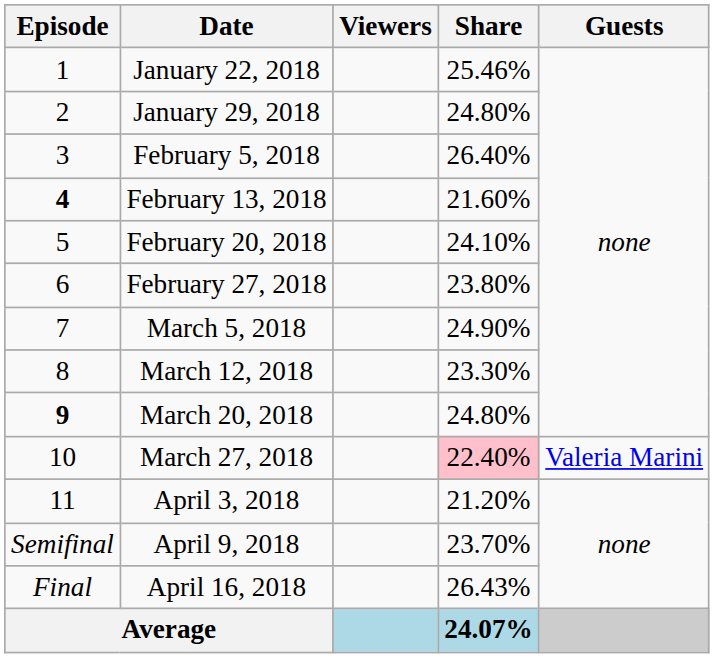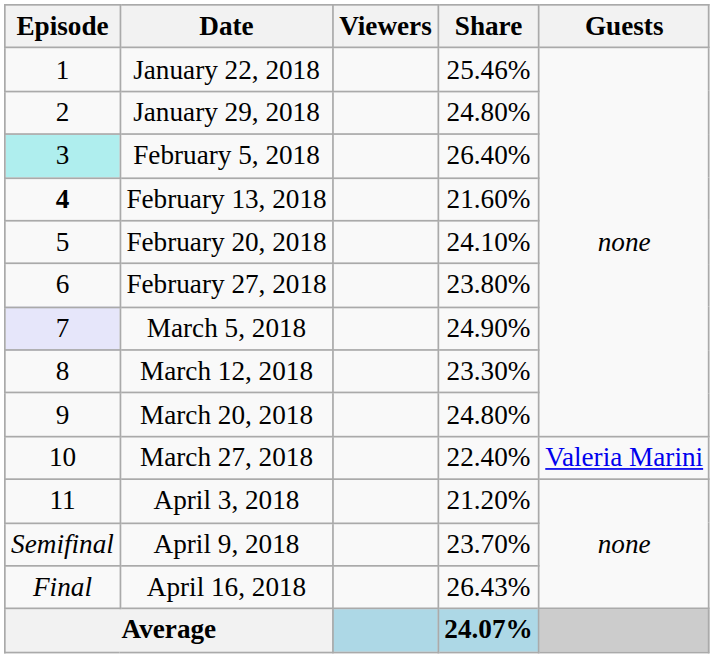(62, 155) no background -> (62, 155) paleturquoise background
(62, 328) no background -> (62, 328) lavender background
(62, 414) bold -> (62, 414) normal
(489, 457) pink background -> (489, 457) no background
